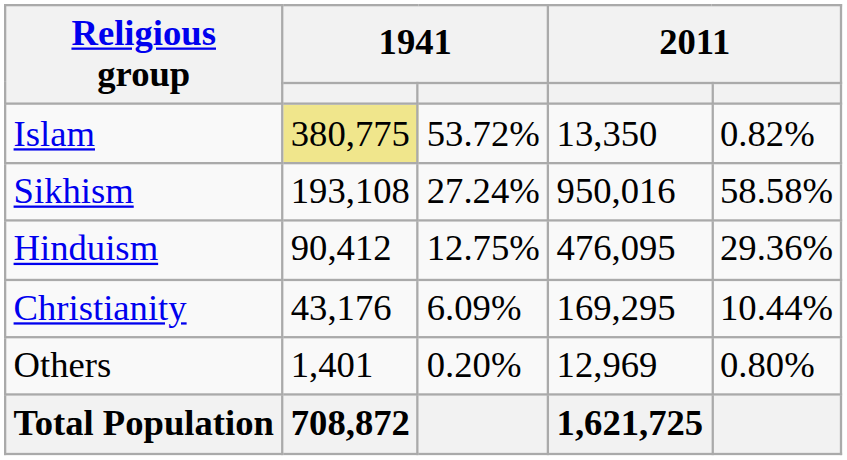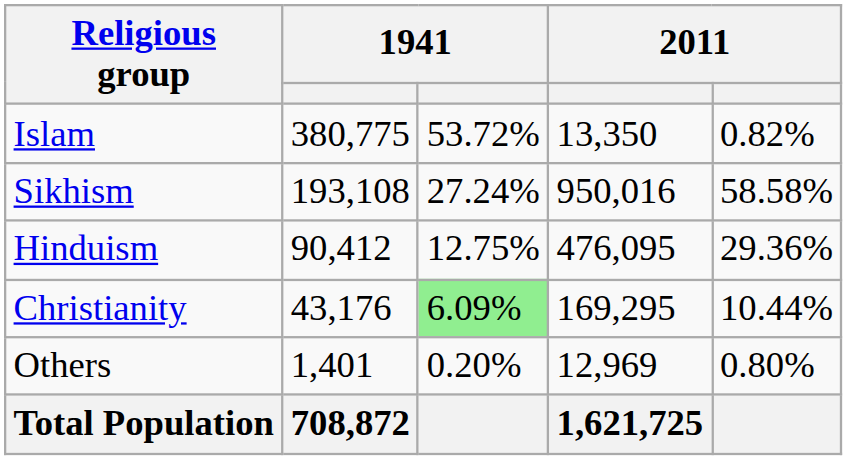(350, 132) khaki background -> (350, 132) no background
(474, 307) no background -> (474, 307) lightgreen background
